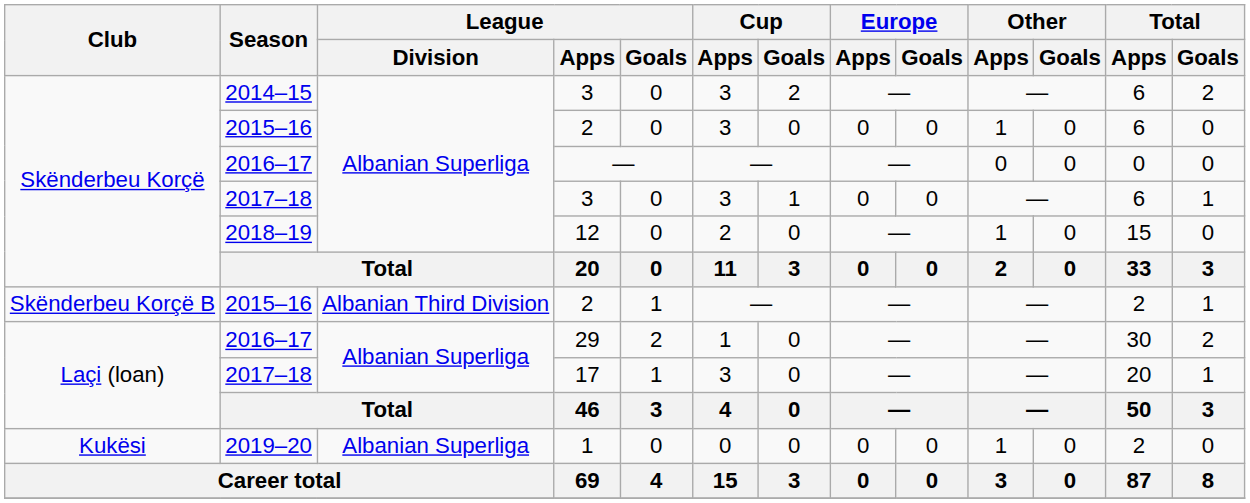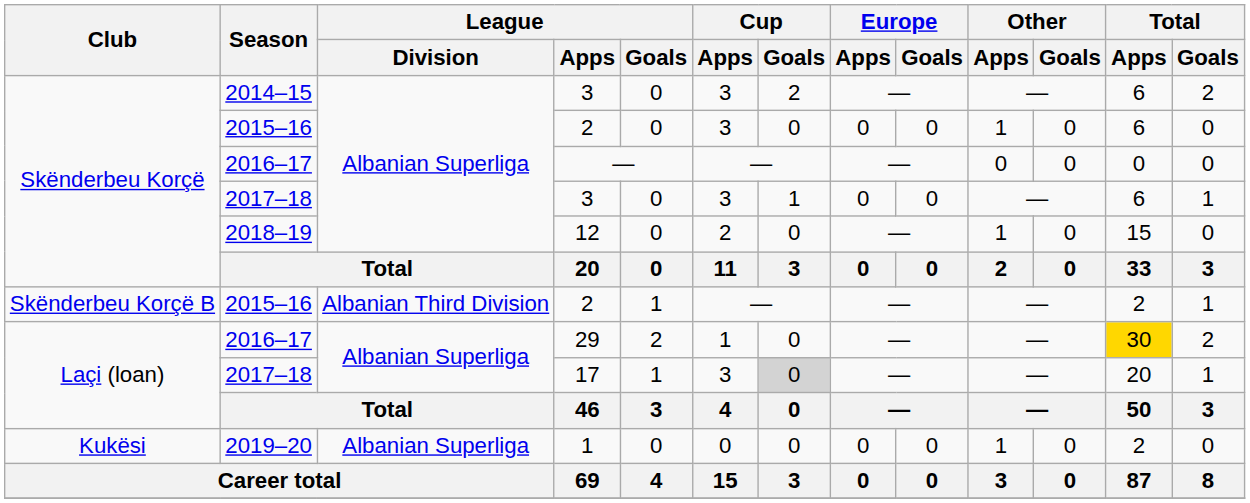(1139, 339) no background -> (1139, 339) gold background
(794, 374) no background -> (794, 374) lightgrey background
